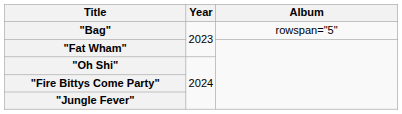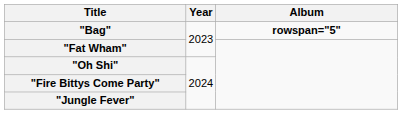(307, 30) normal -> (307, 30) bold
